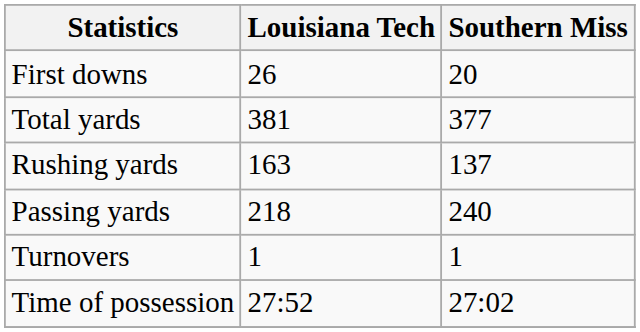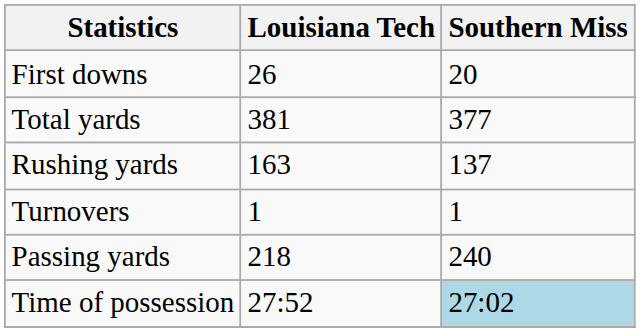rows swapped: (91, 211) <-> (71, 257)
(481, 303) no background -> (481, 303) lightblue background
